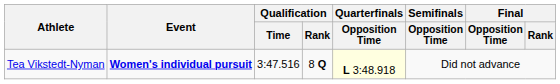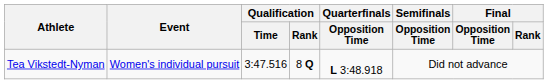(181, 65) bold -> (175, 65) normal
(369, 71) lightyellow background -> (356, 71) no background
